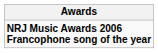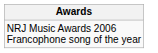(79, 34) bold -> (74, 34) normal
